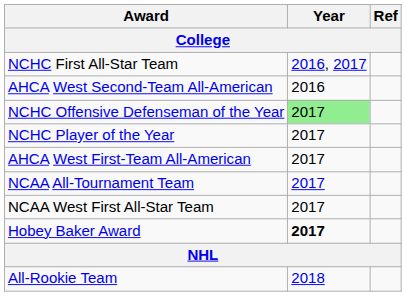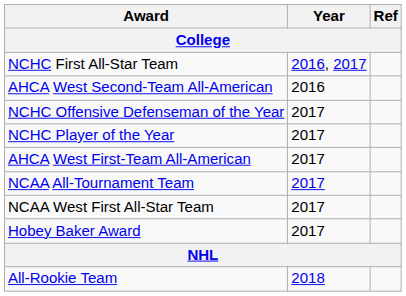(308, 111) lightgreen background -> (308, 111) no background
(308, 231) bold -> (308, 231) normal
